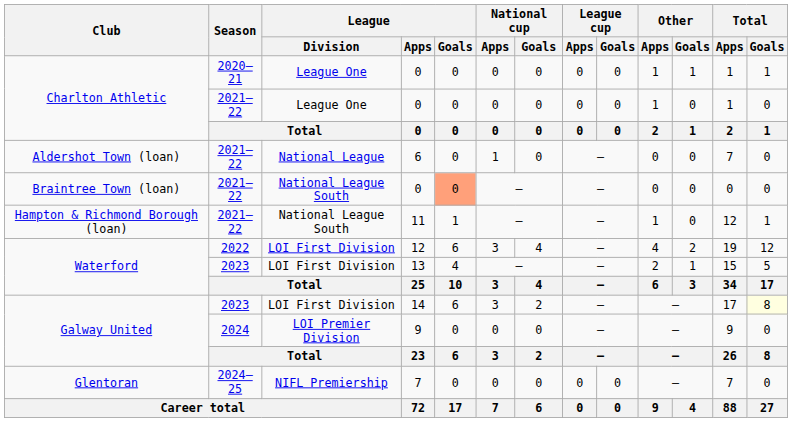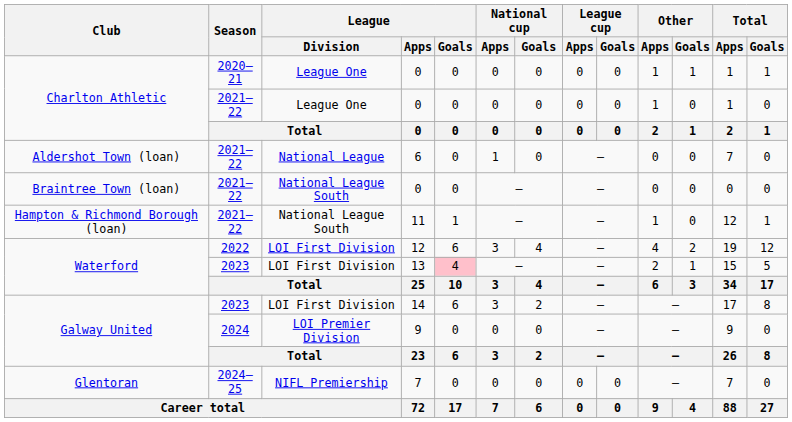(455, 189) lightsalmon background -> (455, 189) no background
(455, 267) no background -> (455, 267) pink background
(767, 305) lightyellow background -> (767, 305) no background
